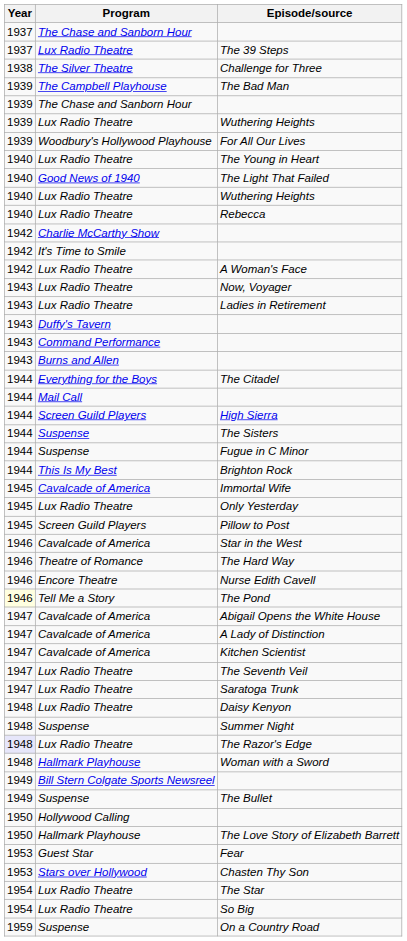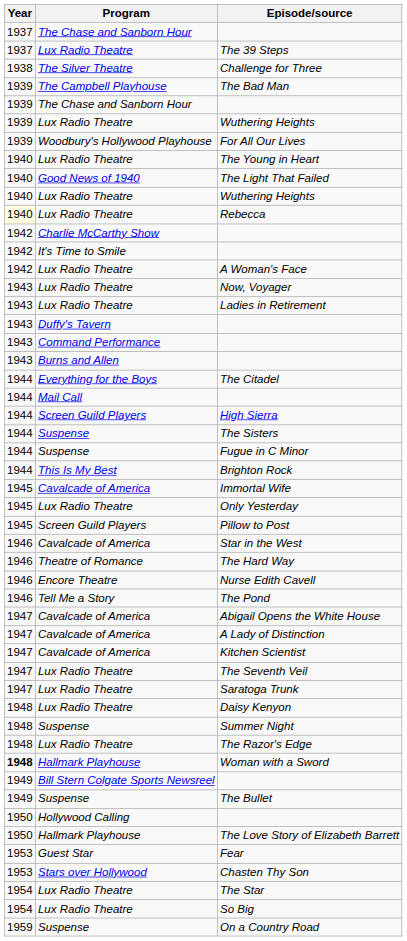(20, 214) no background -> (20, 214) lightyellow background
(20, 598) lightyellow background -> (20, 598) no background
(20, 744) lavender background -> (20, 744) no background
(20, 762) normal -> (20, 762) bold
